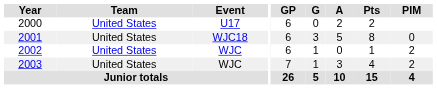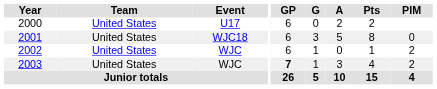(288, 64) normal -> (288, 64) bold
